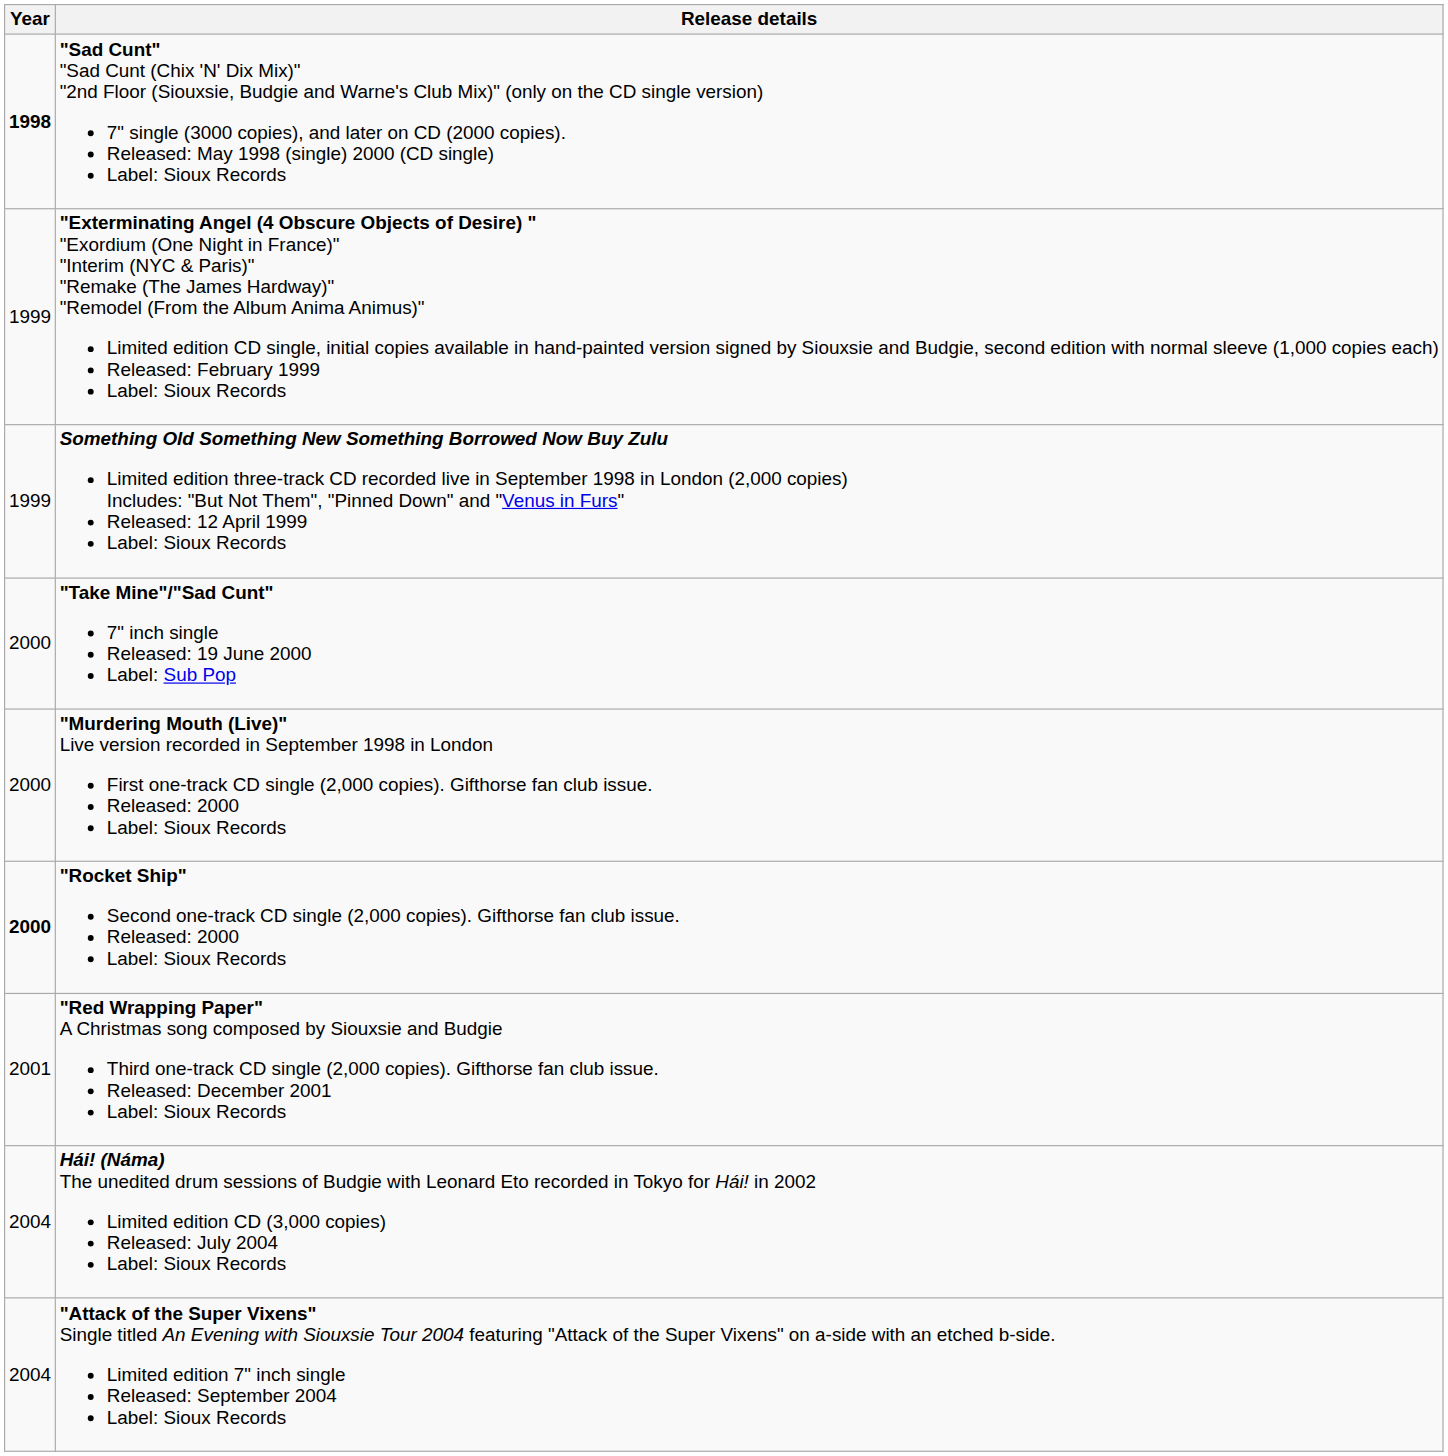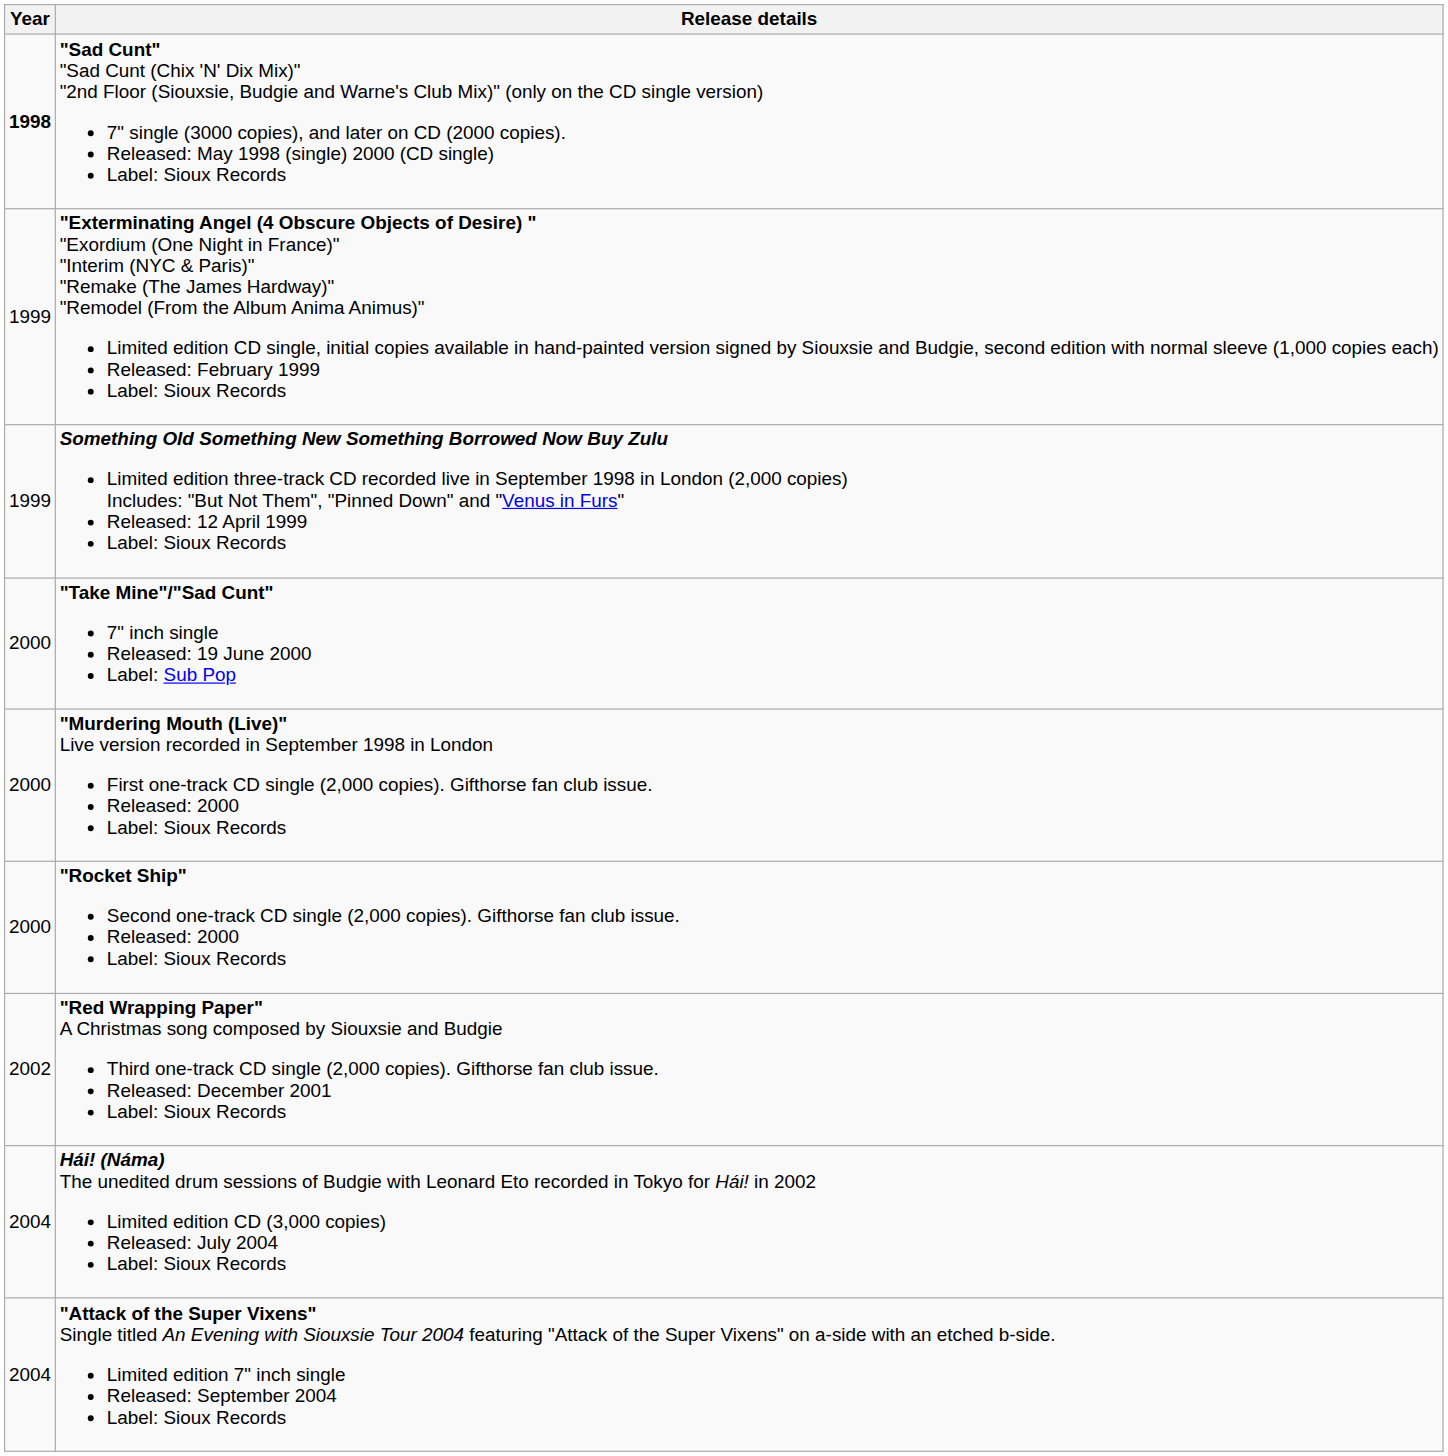(30, 927) bold -> (30, 927) normal
(30, 1069) 2001 -> (30, 1069) 2002
